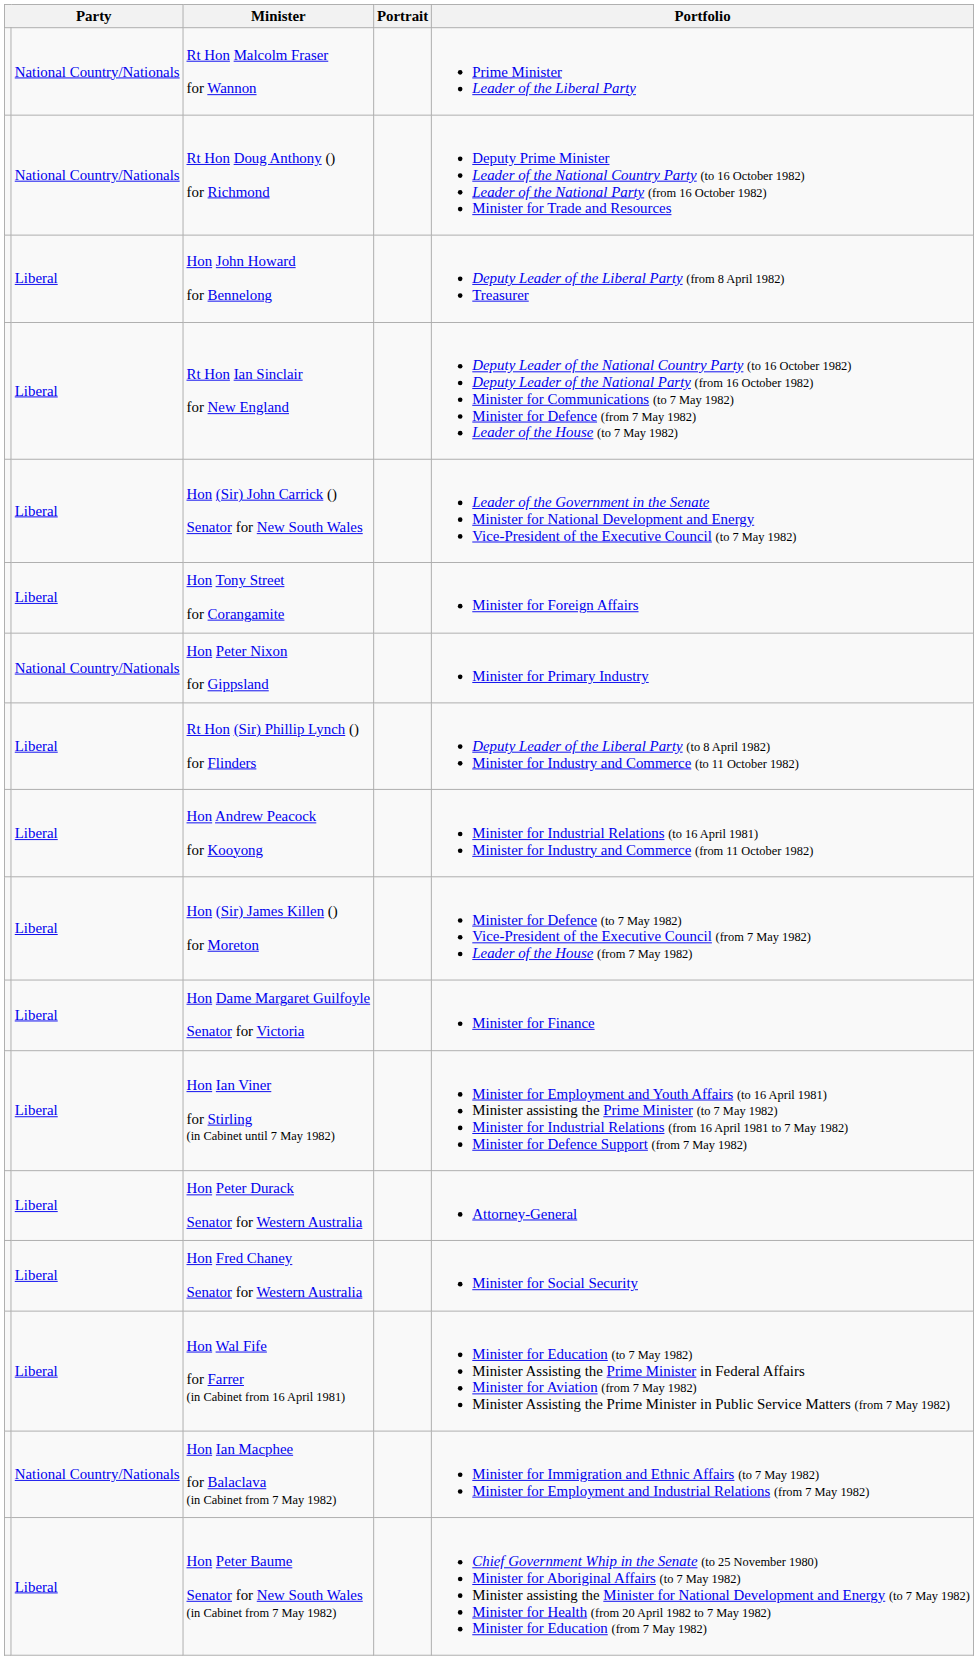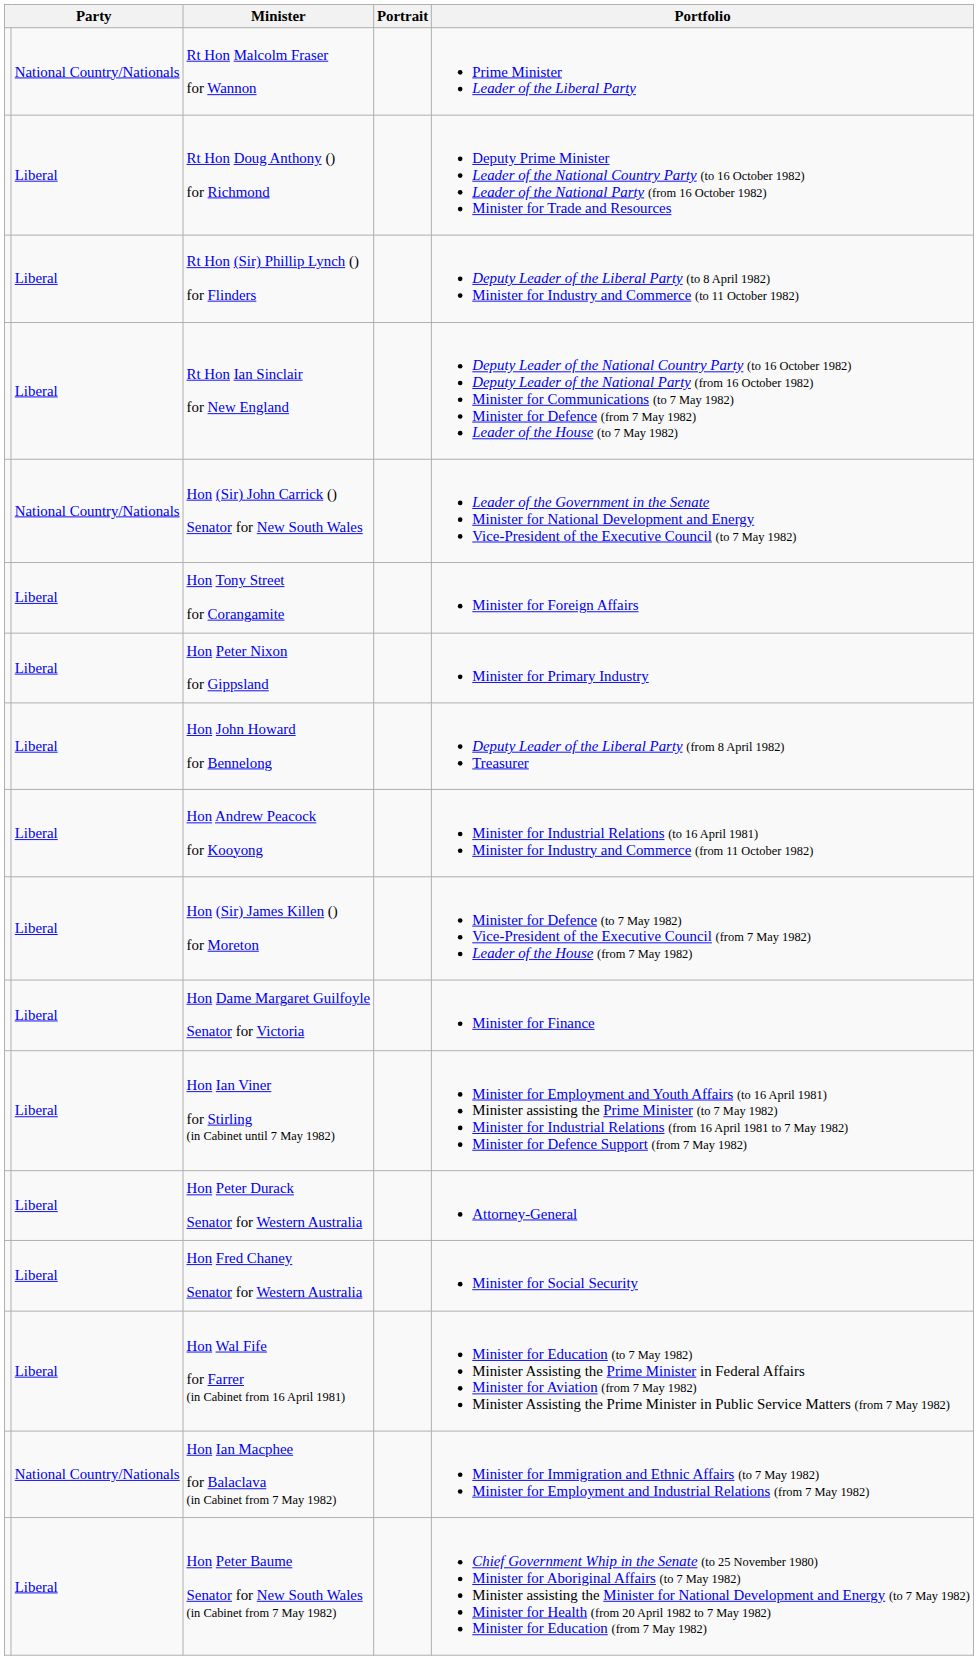(97, 175) National Country/Nationals -> (36, 175) Liberal
rows swapped: (273, 746) <-> (241, 278)
(36, 510) Liberal -> (97, 510) National Country/Nationals
(97, 667) National Country/Nationals -> (36, 667) Liberal
